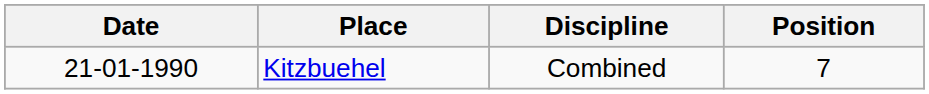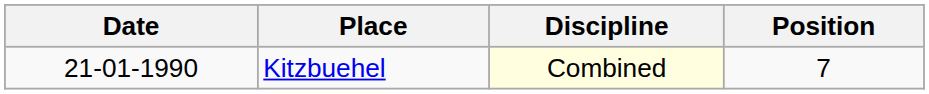(607, 67) no background -> (607, 67) lightyellow background
